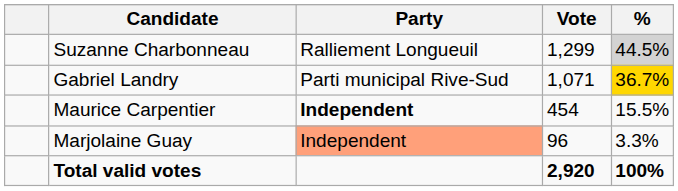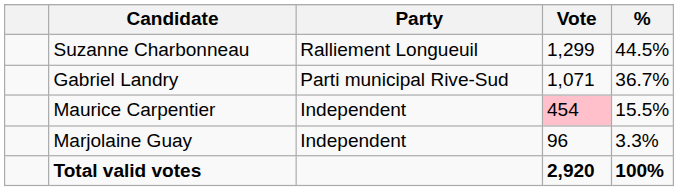(642, 49) lightgrey background -> (642, 49) no background
(642, 79) gold background -> (642, 79) no background
(357, 110) bold -> (353, 110) normal
(563, 110) no background -> (563, 110) pink background
(353, 140) lightsalmon background -> (353, 140) no background
